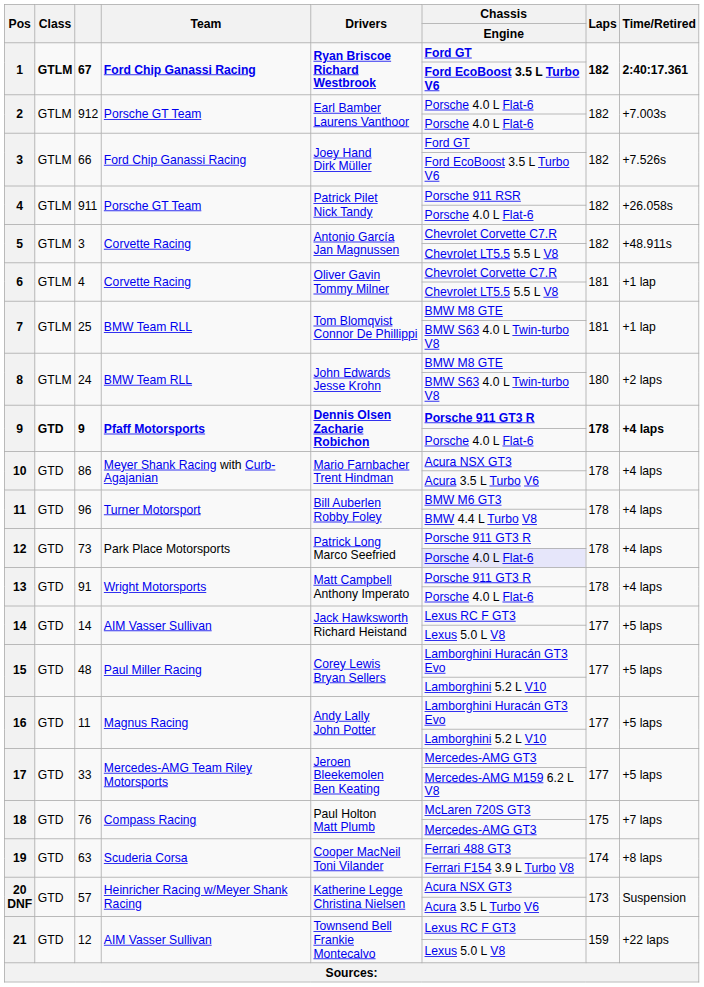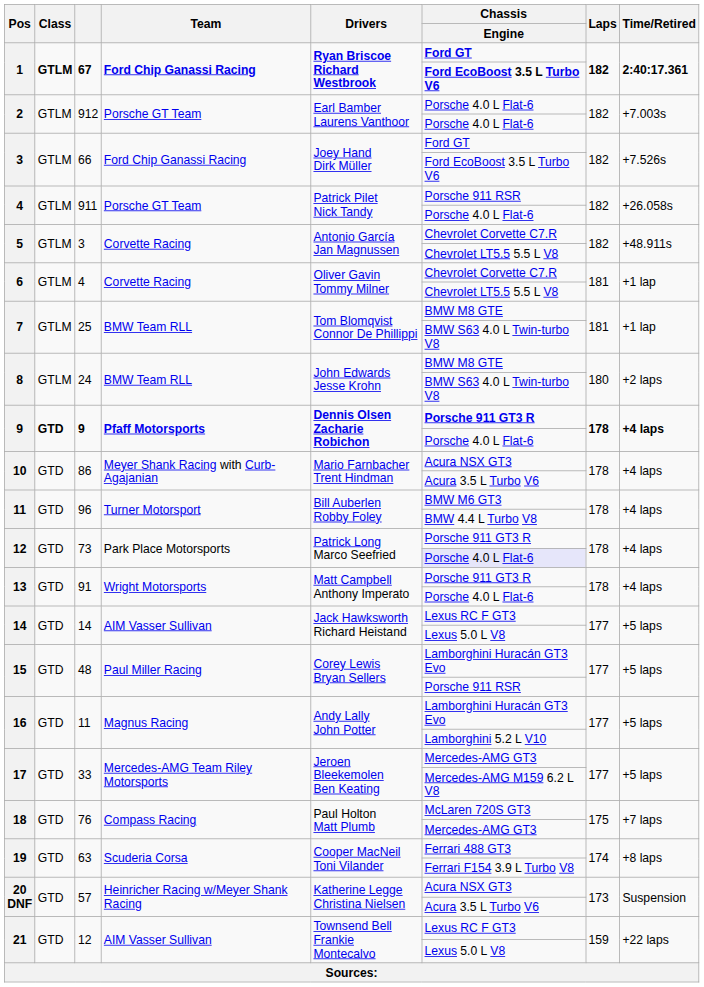(485, 687) Lamborghini 5.2 L V10 -> (473, 687) Porsche 911 RSR
